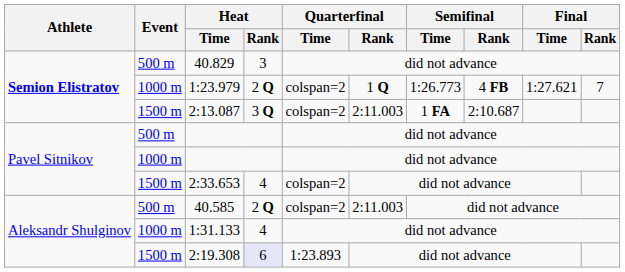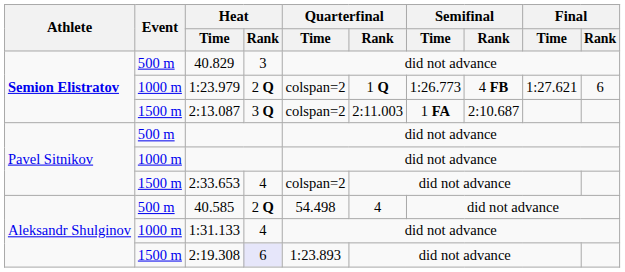(600, 87) 7 -> (600, 87) 6
(315, 207) colspan=2 -> (315, 207) 54.498
(378, 207) 2:11.003 -> (378, 207) 4
